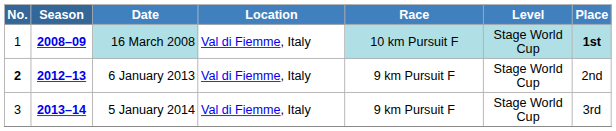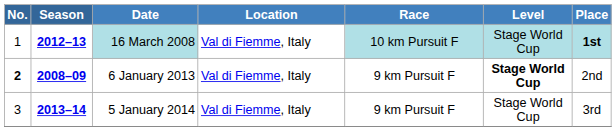(62, 42) 2008–09 -> (62, 42) 2012–13
(62, 76) 2012–13 -> (62, 76) 2008–09
(528, 76) normal -> (528, 76) bold
